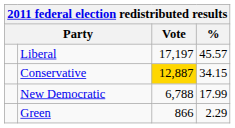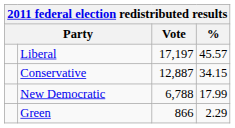(176, 73) gold background -> (176, 73) no background
